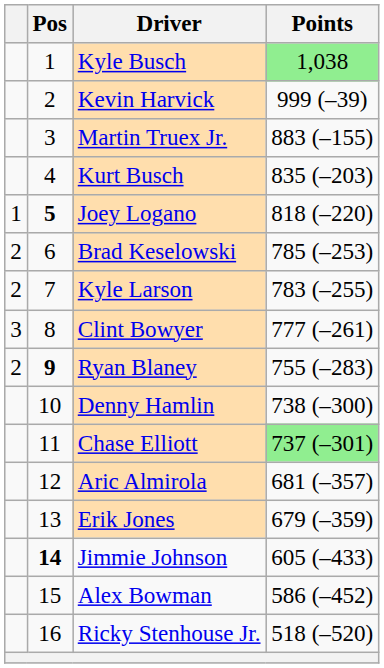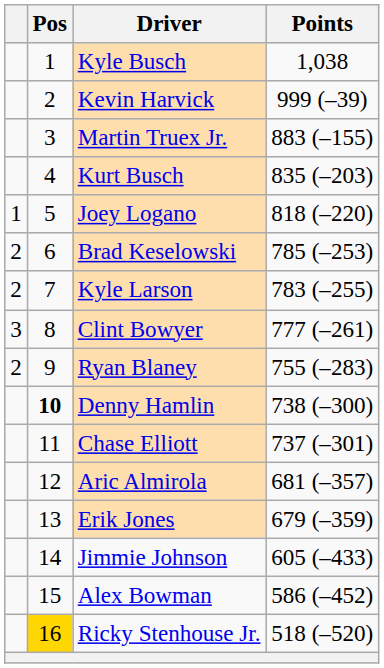(322, 61) lightgreen background -> (322, 61) no background
(50, 214) bold -> (50, 214) normal
(50, 366) bold -> (50, 366) normal
(50, 404) normal -> (50, 404) bold
(322, 442) lightgreen background -> (322, 442) no background
(50, 557) bold -> (50, 557) normal
(50, 633) no background -> (50, 633) gold background
